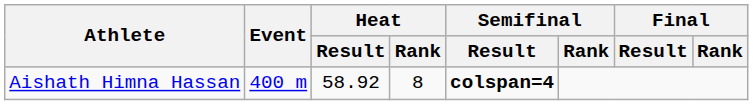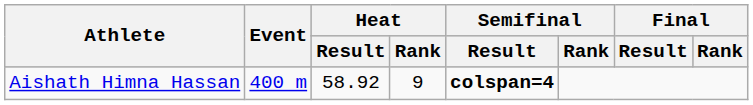(418, 83) 8 -> (418, 83) 9
